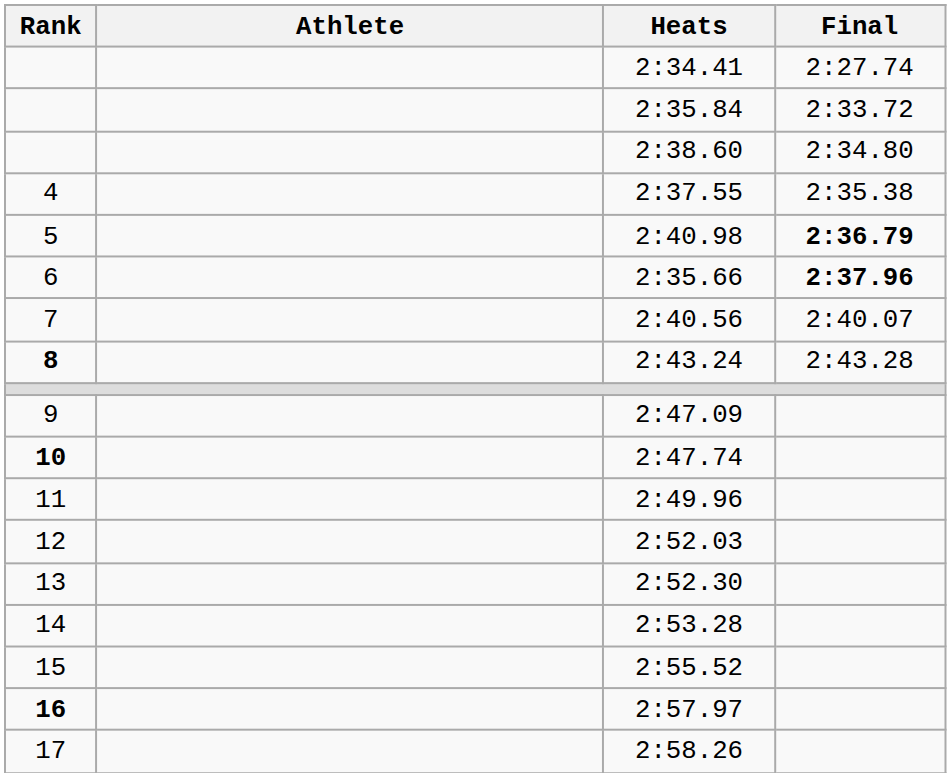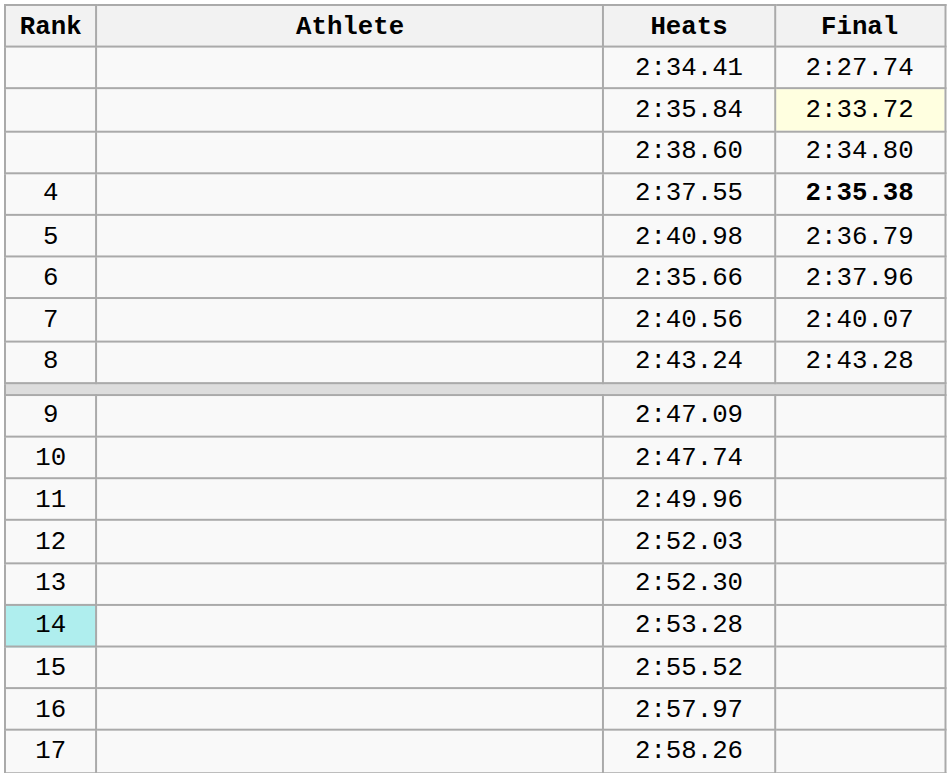(860, 110) no background -> (860, 110) lightyellow background
(860, 194) normal -> (860, 194) bold
(860, 236) bold -> (860, 236) normal
(860, 278) bold -> (860, 278) normal
(51, 362) bold -> (51, 362) normal
(51, 458) bold -> (51, 458) normal
(51, 626) no background -> (51, 626) paleturquoise background
(51, 709) bold -> (51, 709) normal
